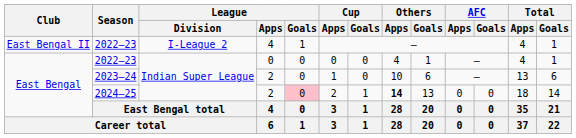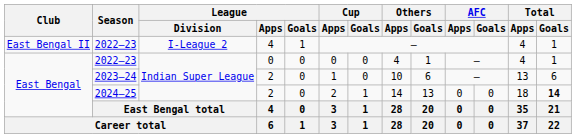(302, 93) pink background -> (302, 93) no background
(397, 93) bold -> (397, 93) normal
(554, 93) normal -> (554, 93) bold
